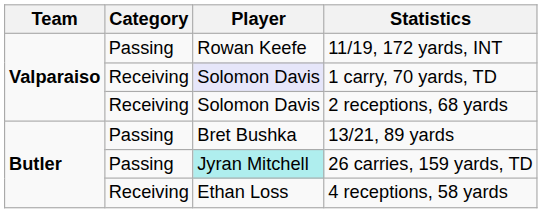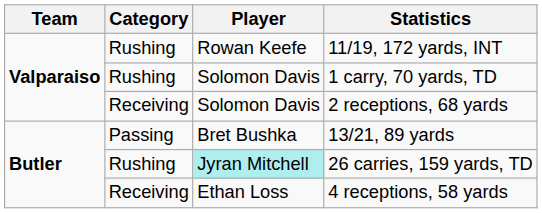(141, 48) Passing -> (142, 48) Rushing
(149, 77) Receiving -> (142, 77) Rushing
(259, 77) lavender background -> (259, 77) no background
(141, 163) Passing -> (142, 163) Rushing
